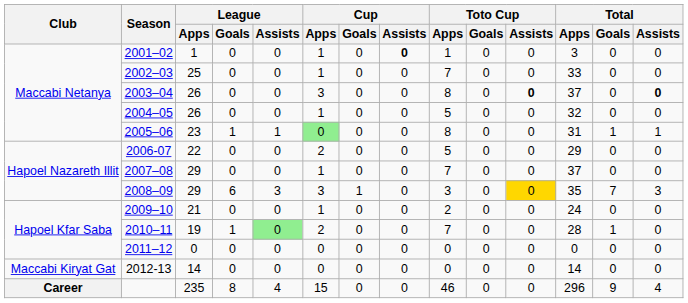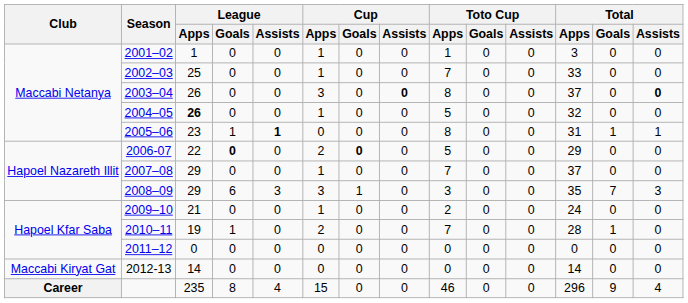(404, 54) bold -> (404, 54) normal
(404, 93) normal -> (404, 93) bold
(531, 93) bold -> (531, 93) normal
(194, 112) normal -> (194, 112) bold
(278, 132) normal -> (278, 132) bold
(321, 132) lightgreen background -> (321, 132) no background
(233, 152) normal -> (233, 152) bold
(359, 152) normal -> (359, 152) bold
(531, 191) gold background -> (531, 191) no background
(278, 230) lightgreen background -> (278, 230) no background
